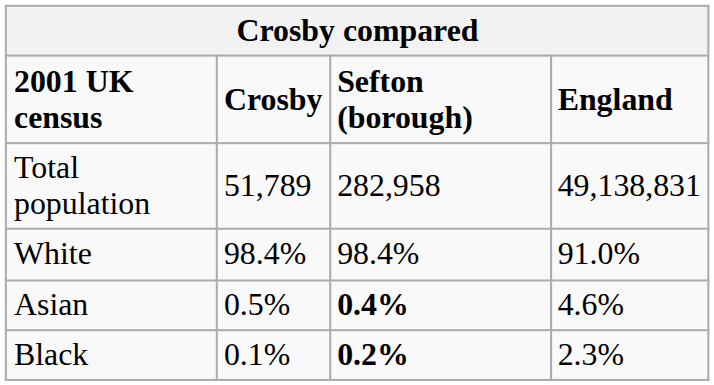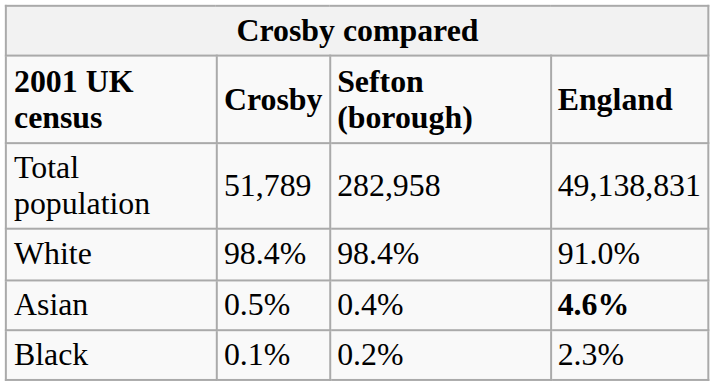(373, 304) bold -> (370, 304) normal
(591, 304) normal -> (593, 304) bold
(373, 354) bold -> (370, 354) normal
